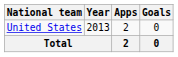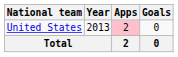(126, 28) no background -> (126, 28) pink background
